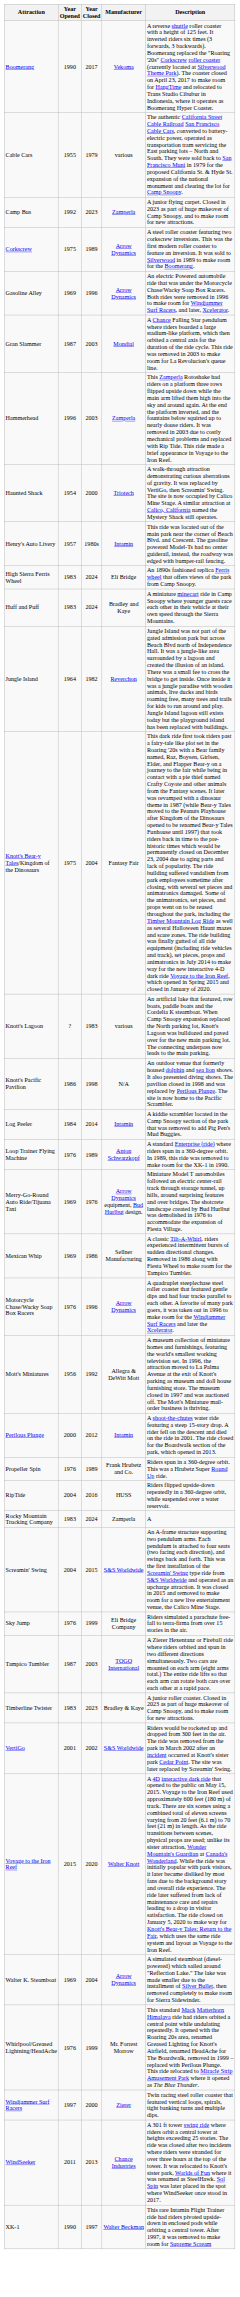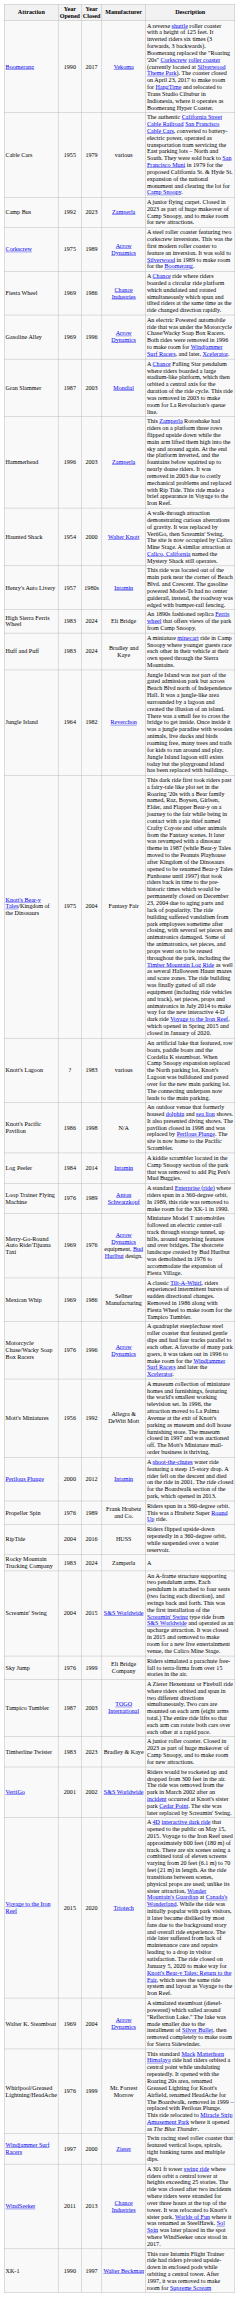+ row: (21, 293)
(124, 493) Triotech -> (124, 537) Walter Knott
(124, 1864) Walter Knott -> (124, 1908) Triotech
